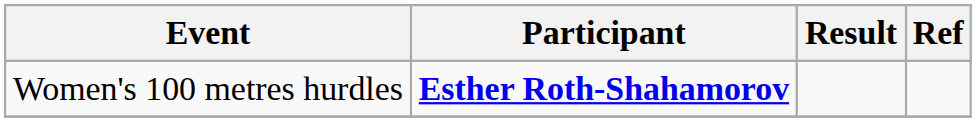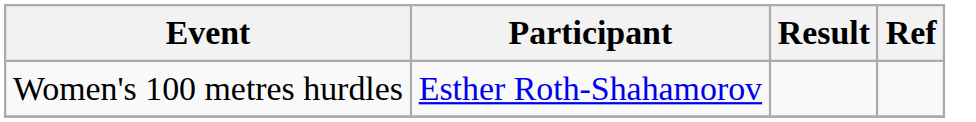(604, 88) bold -> (590, 88) normal
